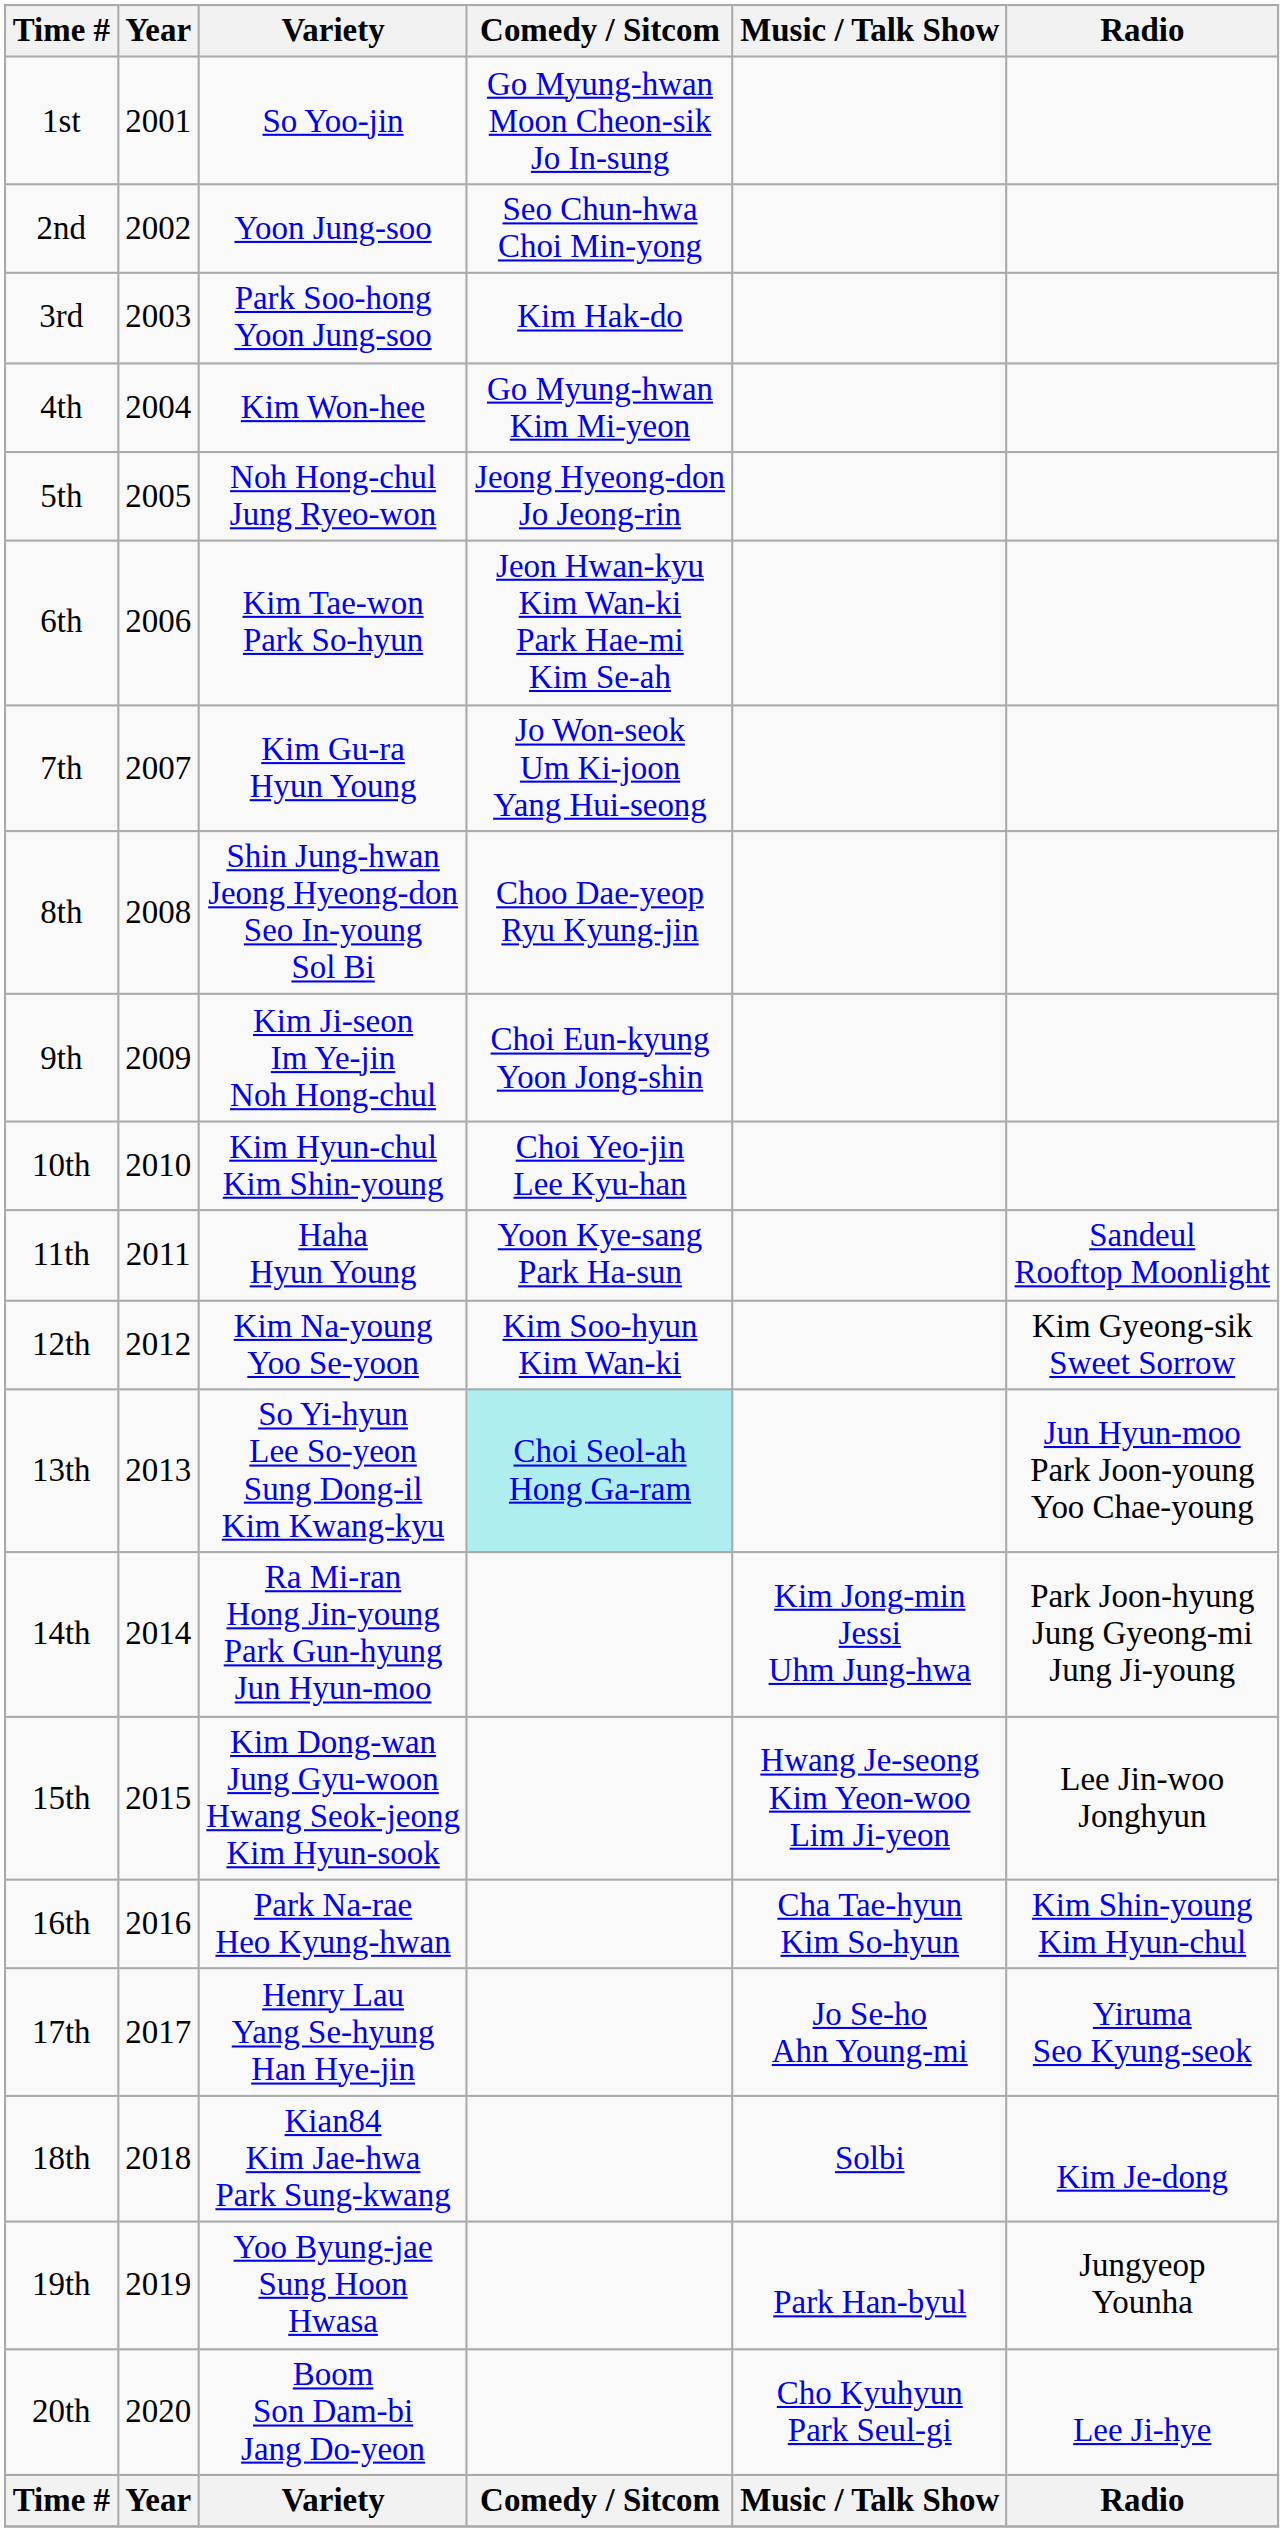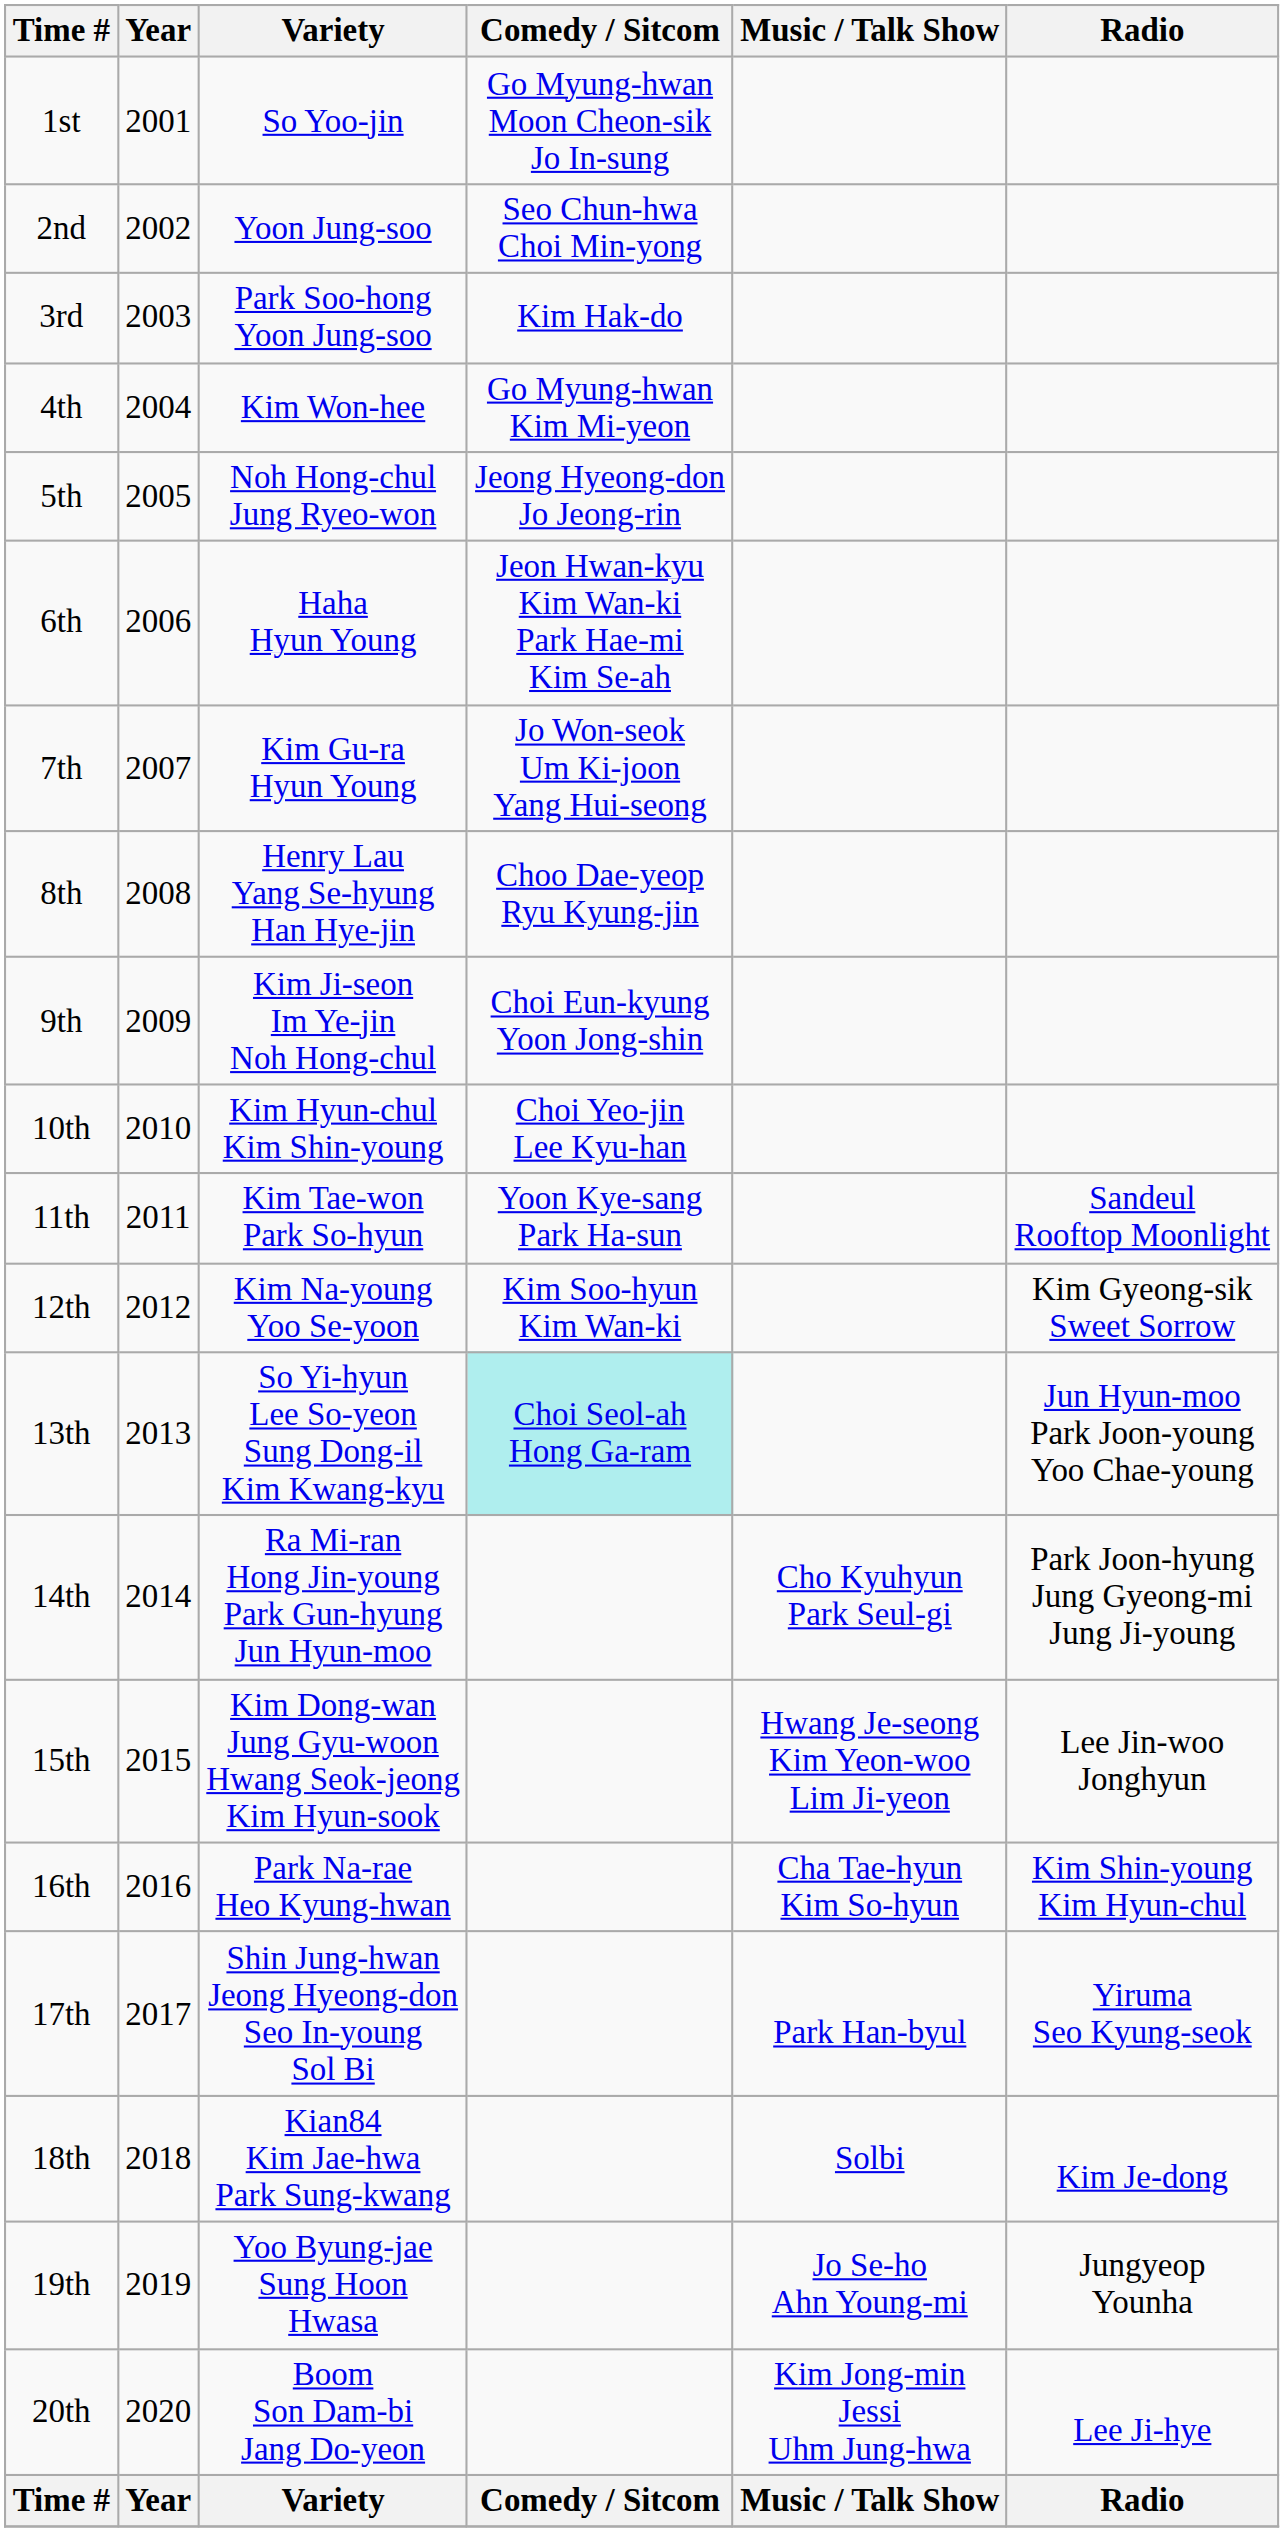(333, 622) Kim Tae-won Park So-hyun -> (333, 622) Haha Hyun Young
(333, 912) Shin Jung-hwan Jeong Hyeong-don Seo In-young Sol Bi -> (333, 893) Henry Lau Yang Se-hyung Han Hye-jin
(333, 1254) Haha Hyun Young -> (333, 1217) Kim Tae-won Park So-hyun
(870, 1633) Kim Jong-min Jessi Uhm Jung-hwa -> (870, 1596) Cho Kyuhyun Park Seul-gi
(333, 2031) Henry Lau Yang Se-hyung Han Hye-jin -> (333, 2013) Shin Jung-hwan Jeong Hyeong-don Seo In-young Sol Bi
(870, 2031) Jo Se-ho Ahn Young-mi -> (870, 2031) Park Han-byul
(870, 2303) Park Han-byul -> (870, 2284) Jo Se-ho Ahn Young-mi
(870, 2410) Cho Kyuhyun Park Seul-gi -> (870, 2410) Kim Jong-min Jessi Uhm Jung-hwa
